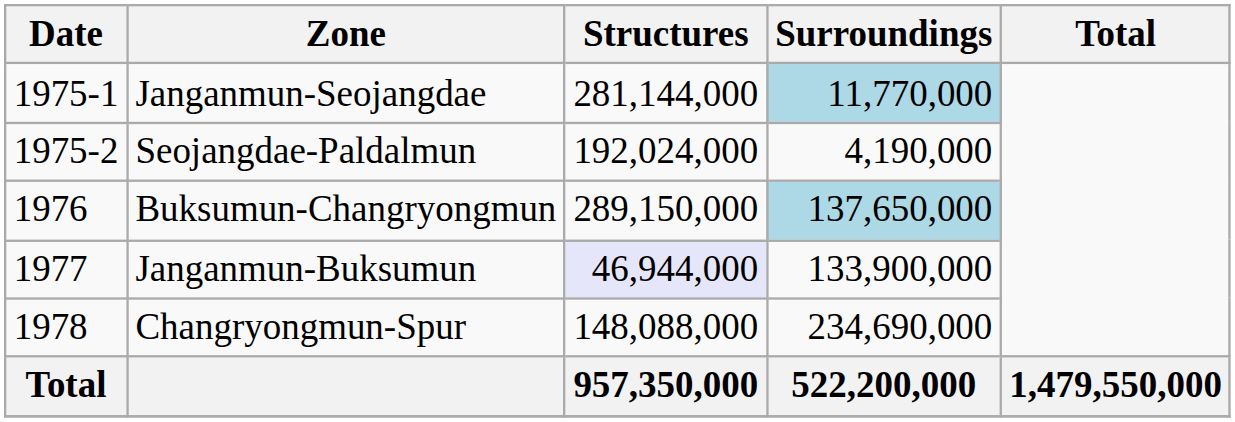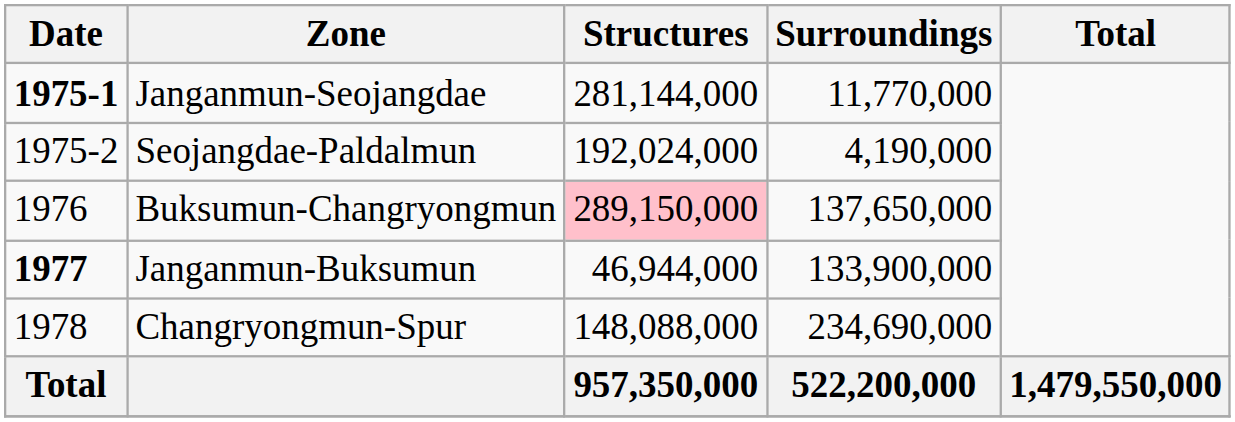(66, 92) normal -> (66, 92) bold
(910, 92) lightblue background -> (910, 92) no background
(666, 209) no background -> (666, 209) pink background
(900, 209) lightblue background -> (900, 209) no background
(51, 268) normal -> (51, 268) bold
(675, 268) lavender background -> (675, 268) no background
